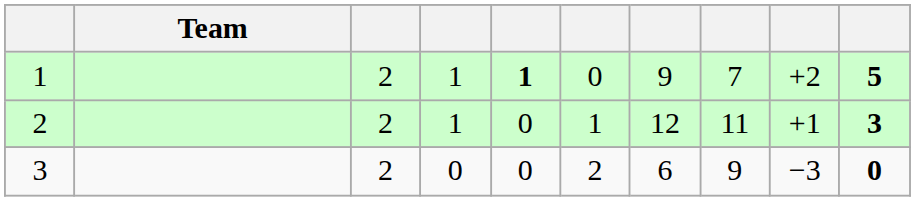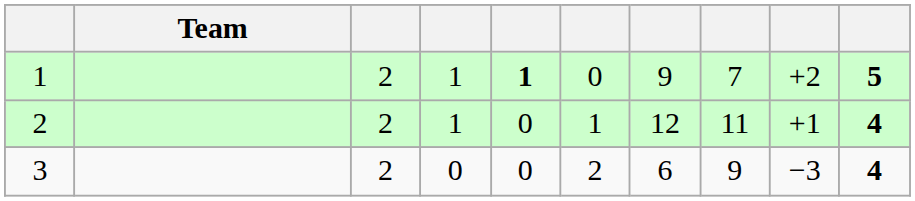(875, 123) 3 -> (875, 123) 4
(875, 170) 0 -> (875, 170) 4
